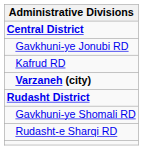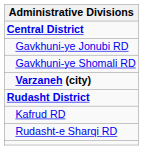(40, 64) Kafrud RD -> (76, 64) Gavkhuni-ye Shomali RD
(76, 115) Gavkhuni-ye Shomali RD -> (40, 115) Kafrud RD
